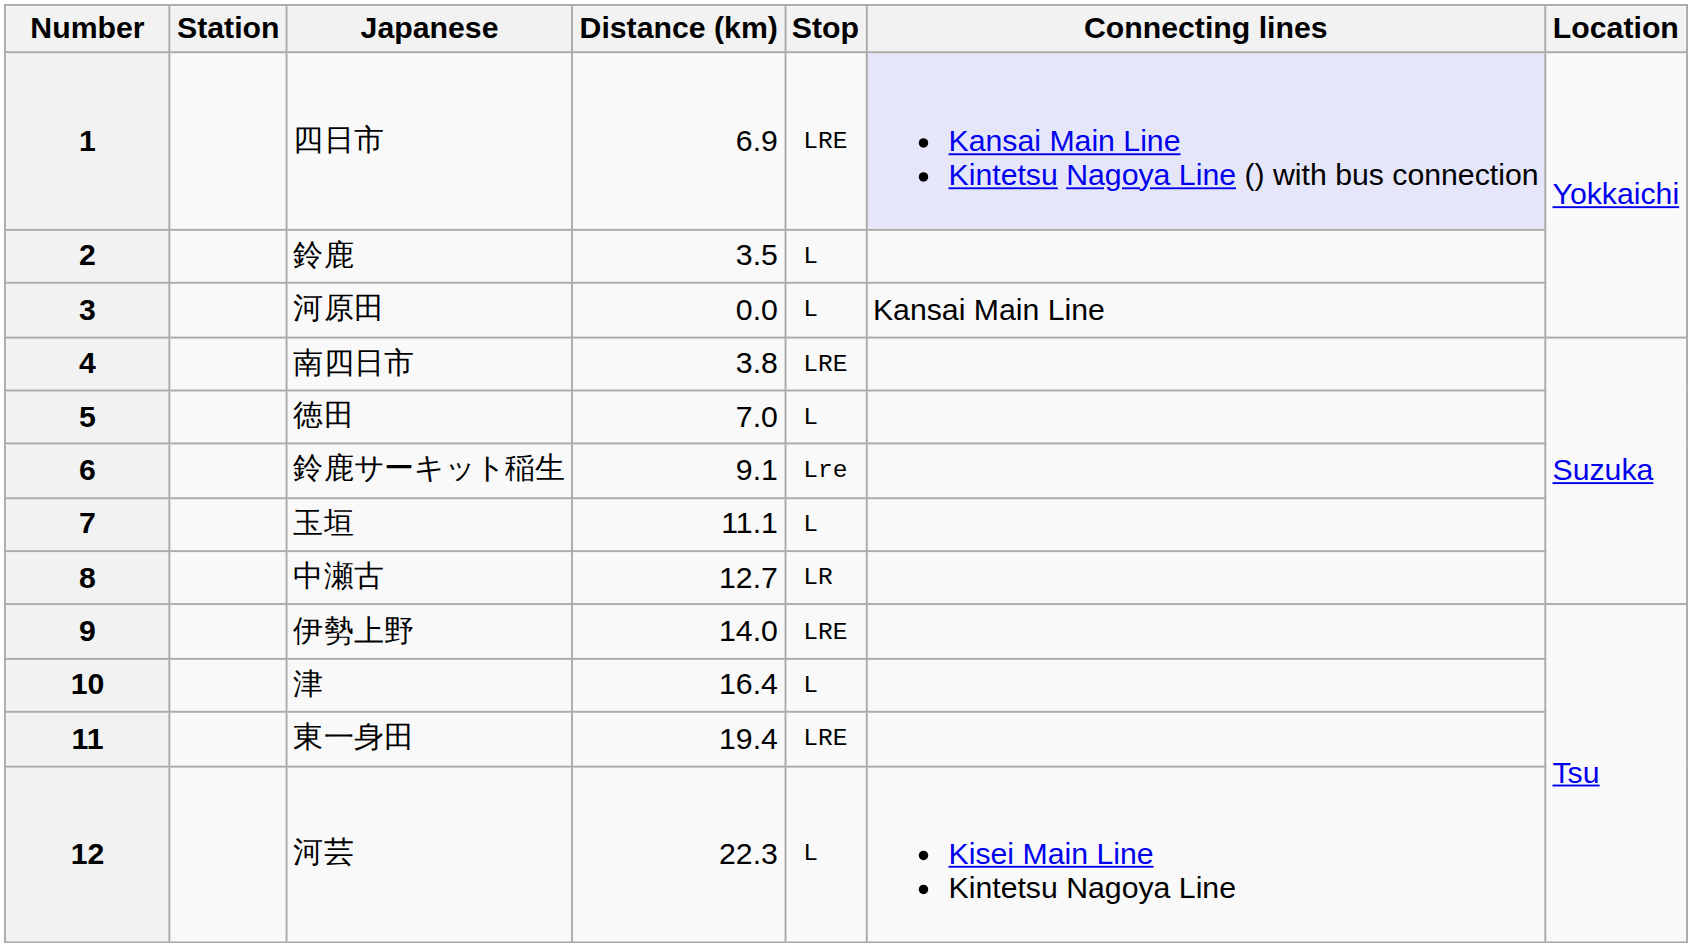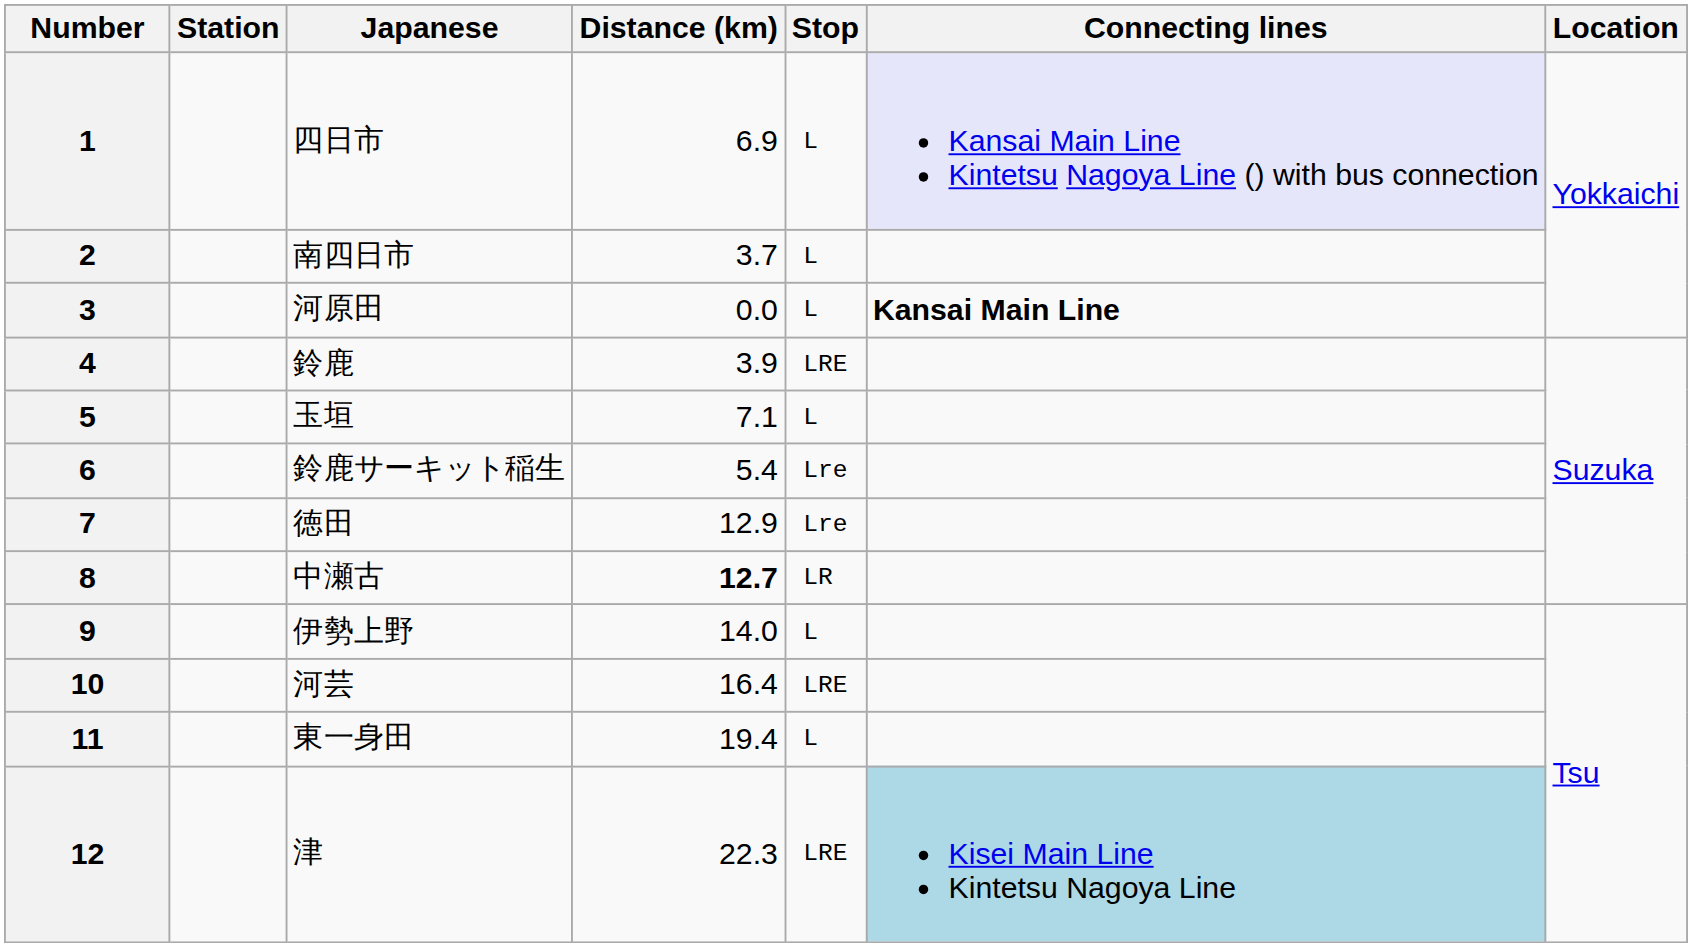(825, 141) LRE -> (825, 141) L
(324, 254) 鈴鹿 -> (354, 254) 南四日市
(757, 255) 3.5 -> (757, 255) 3.7
(989, 309) normal -> (996, 309) bold
(354, 362) 南四日市 -> (324, 362) 鈴鹿
(757, 363) 3.8 -> (757, 363) 3.9
(324, 415) 徳田 -> (324, 415) 玉垣
(757, 416) 7.0 -> (757, 416) 7.1
(757, 470) 9.1 -> (757, 470) 5.4
(324, 522) 玉垣 -> (324, 522) 徳田
(750, 523) 11.1 -> (748, 523) 12.9
(825, 524) L -> (825, 524) Lre
(748, 577) normal -> (748, 577) bold
(825, 632) LRE -> (825, 632) L
(309, 683) 津 -> (324, 683) 河芸
(825, 685) L -> (825, 685) LRE
(825, 739) LRE -> (825, 739) L
(324, 852) 河芸 -> (309, 852) 津
(825, 854) L -> (825, 854) LRE
(1206, 871) no background -> (1206, 871) lightblue background
